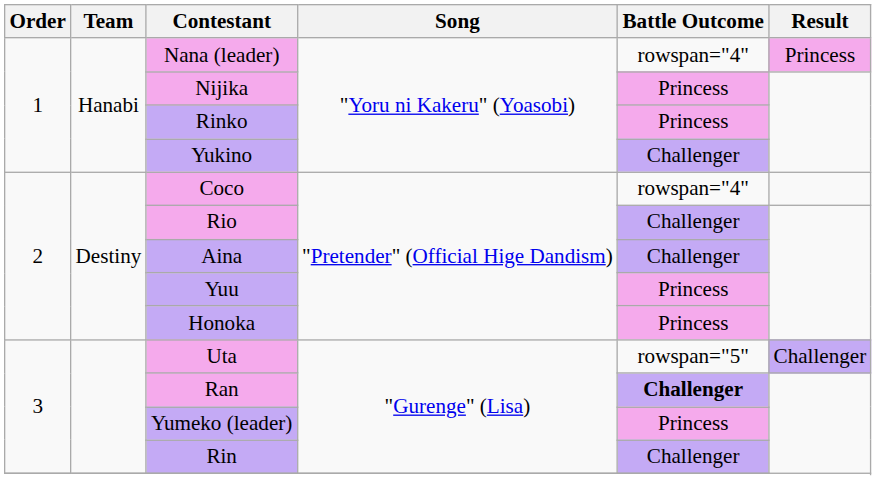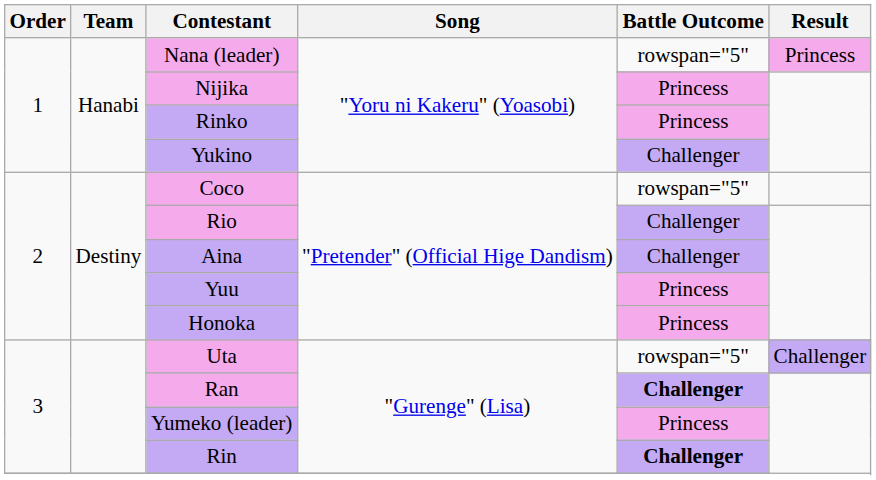(693, 54) rowspan="4" -> (693, 54) rowspan="5"
(693, 188) rowspan="4" -> (693, 188) rowspan="5"
(693, 456) normal -> (693, 456) bold
